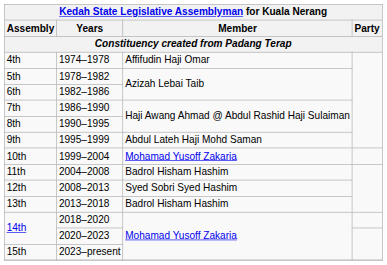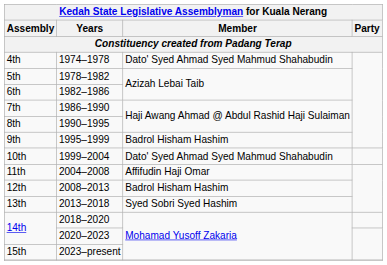(167, 60) Affifudin Haji Omar -> (229, 60) Dato' Syed Ahmad Syed Mahmud Shahabudin
(194, 140) Abdul Lateh Haji Mohd Saman -> (177, 140) Badrol Hisham Hashim
(181, 156) Mohamad Yusoff Zakaria -> (229, 156) Dato' Syed Ahmad Syed Mahmud Shahabudin
(177, 172) Badrol Hisham Hashim -> (167, 172) Affifudin Haji Omar
(181, 188) Syed Sobri Syed Hashim -> (177, 188) Badrol Hisham Hashim
(177, 204) Badrol Hisham Hashim -> (181, 204) Syed Sobri Syed Hashim
